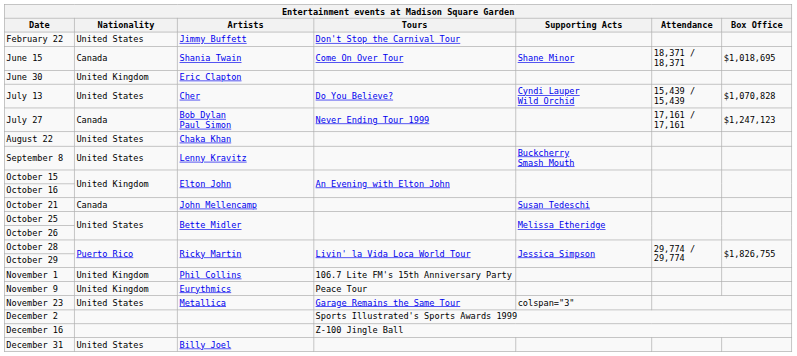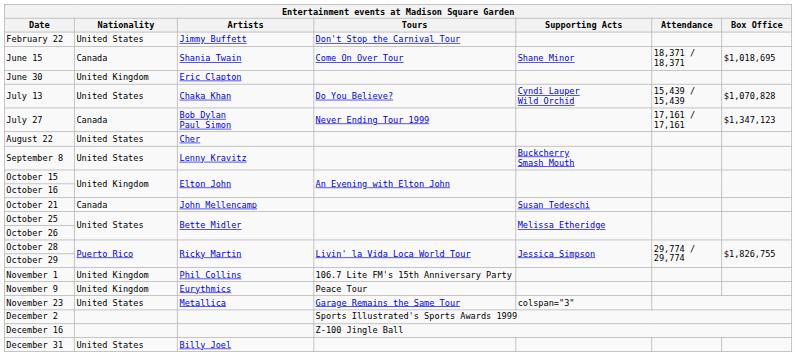(190, 96) Cher -> (205, 96) Chaka Khan
(750, 120) $1,247,123 -> (750, 120) $1,347,123
(205, 139) Chaka Khan -> (190, 139) Cher
